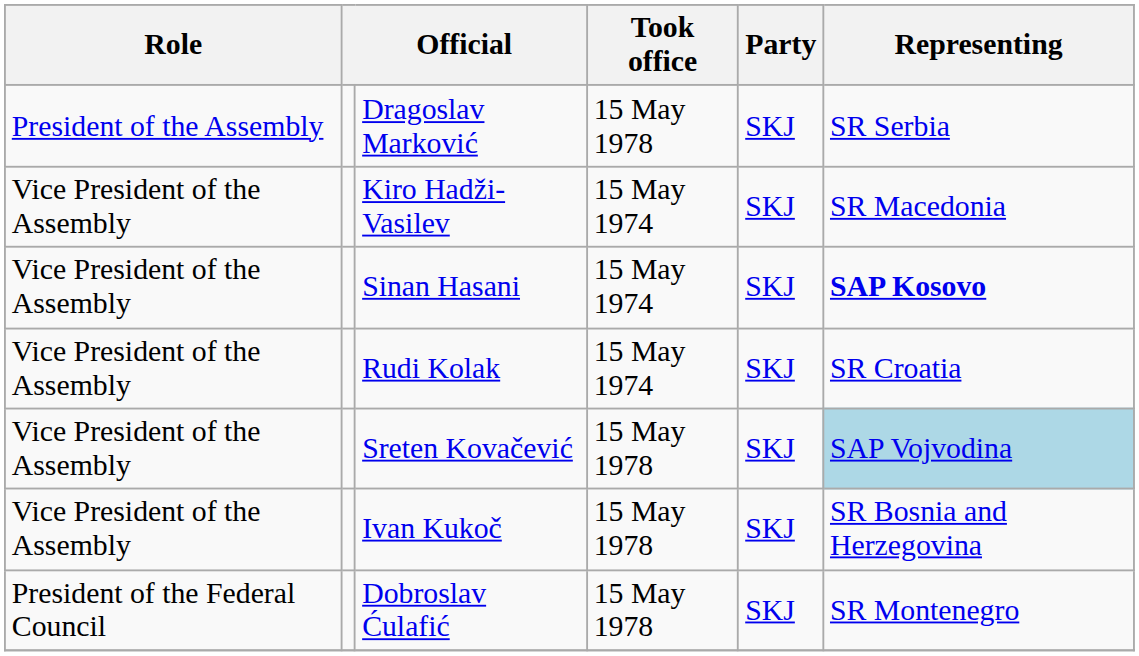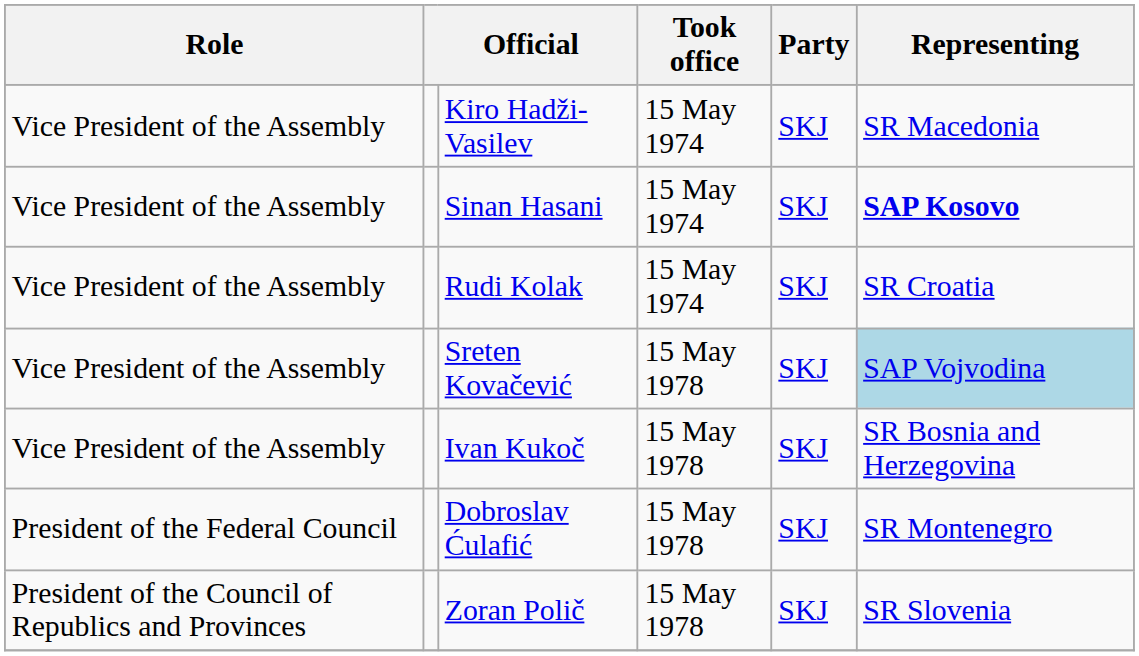- row: (423, 125)
+ row: (515, 609)
